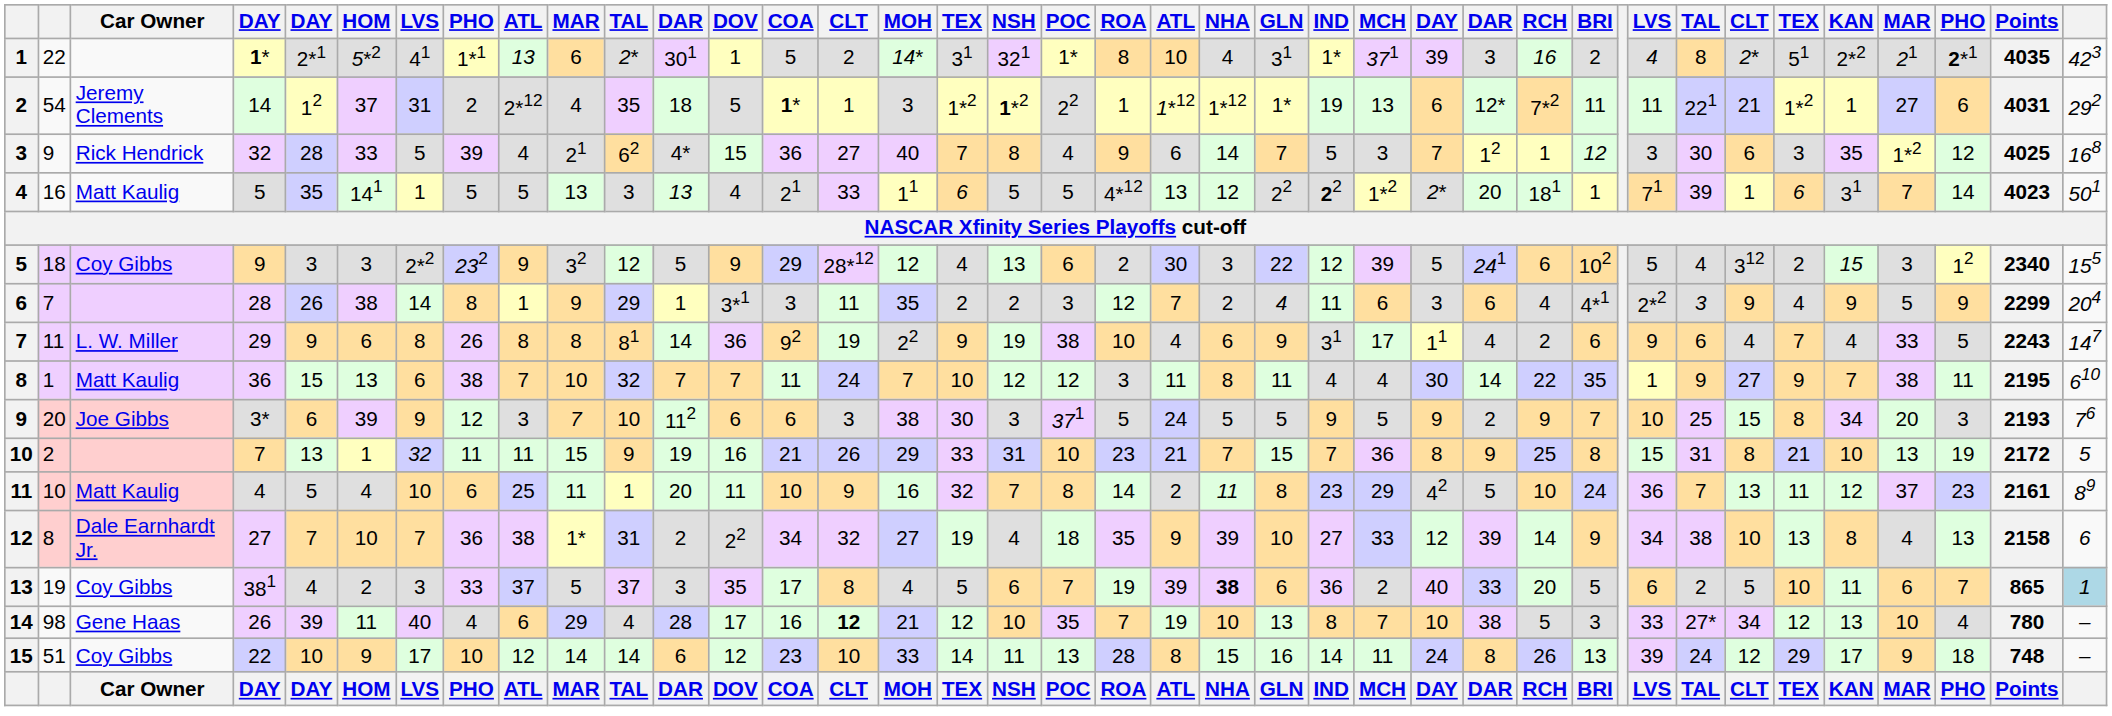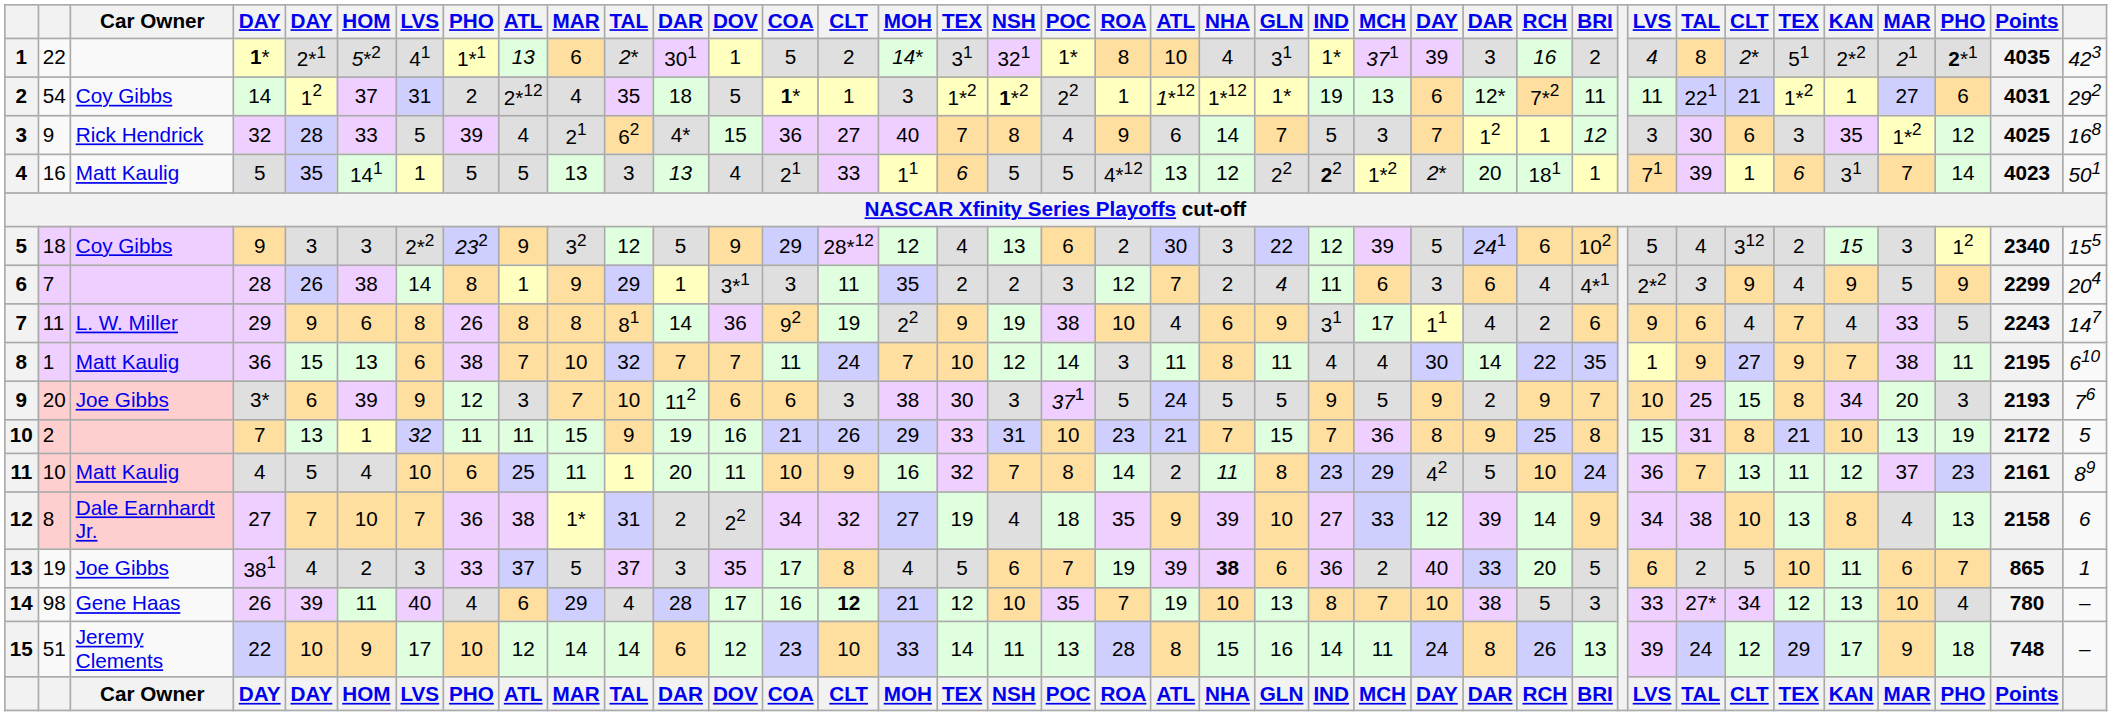(119, 106) Jeremy Clements -> (124, 97) Coy Gibbs
(1068, 380) 12 -> (1068, 362) 14
(124, 586) Coy Gibbs -> (122, 568) Joe Gibbs
(2085, 586) lightblue background -> (2085, 568) no background
(124, 656) Coy Gibbs -> (119, 649) Jeremy Clements
